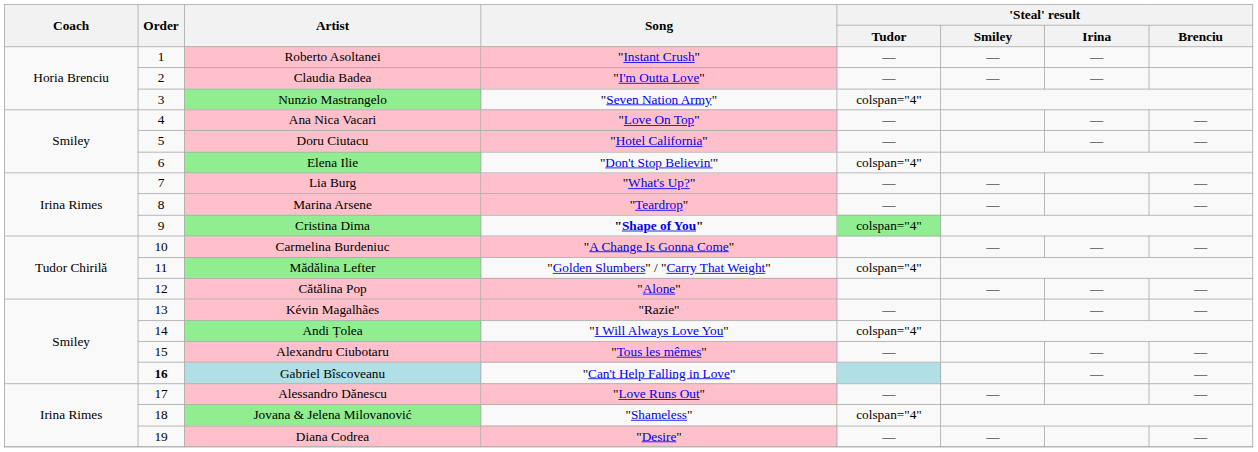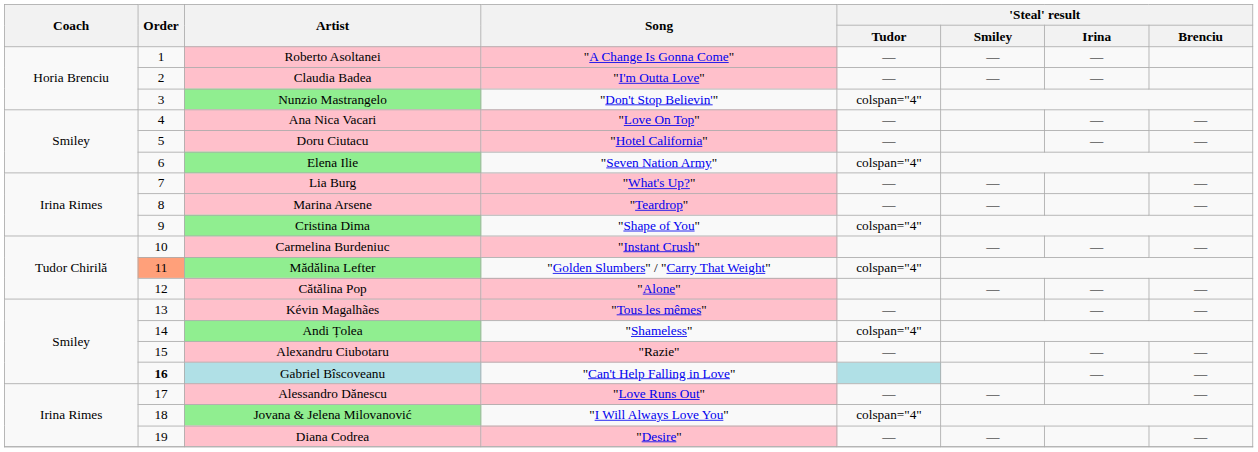(659, 57) "Instant Crush" -> (659, 57) "A Change Is Gonna Come"
(659, 99) "Seven Nation Army" -> (659, 99) "Don't Stop Believin'"
(659, 162) "Don't Stop Believin'" -> (659, 162) "Seven Nation Army"
(659, 225) bold -> (659, 225) normal
(889, 225) lightgreen background -> (889, 225) no background
(659, 246) "A Change Is Gonna Come" -> (659, 246) "Instant Crush"
(161, 267) no background -> (161, 267) lightsalmon background
(659, 309) "Razie" -> (659, 309) "Tous les mêmes"
(659, 330) "I Will Always Love You" -> (659, 330) "Shameless"
(659, 352) "Tous les mêmes" -> (659, 352) "Razie"
(659, 415) "Shameless" -> (659, 415) "I Will Always Love You"
